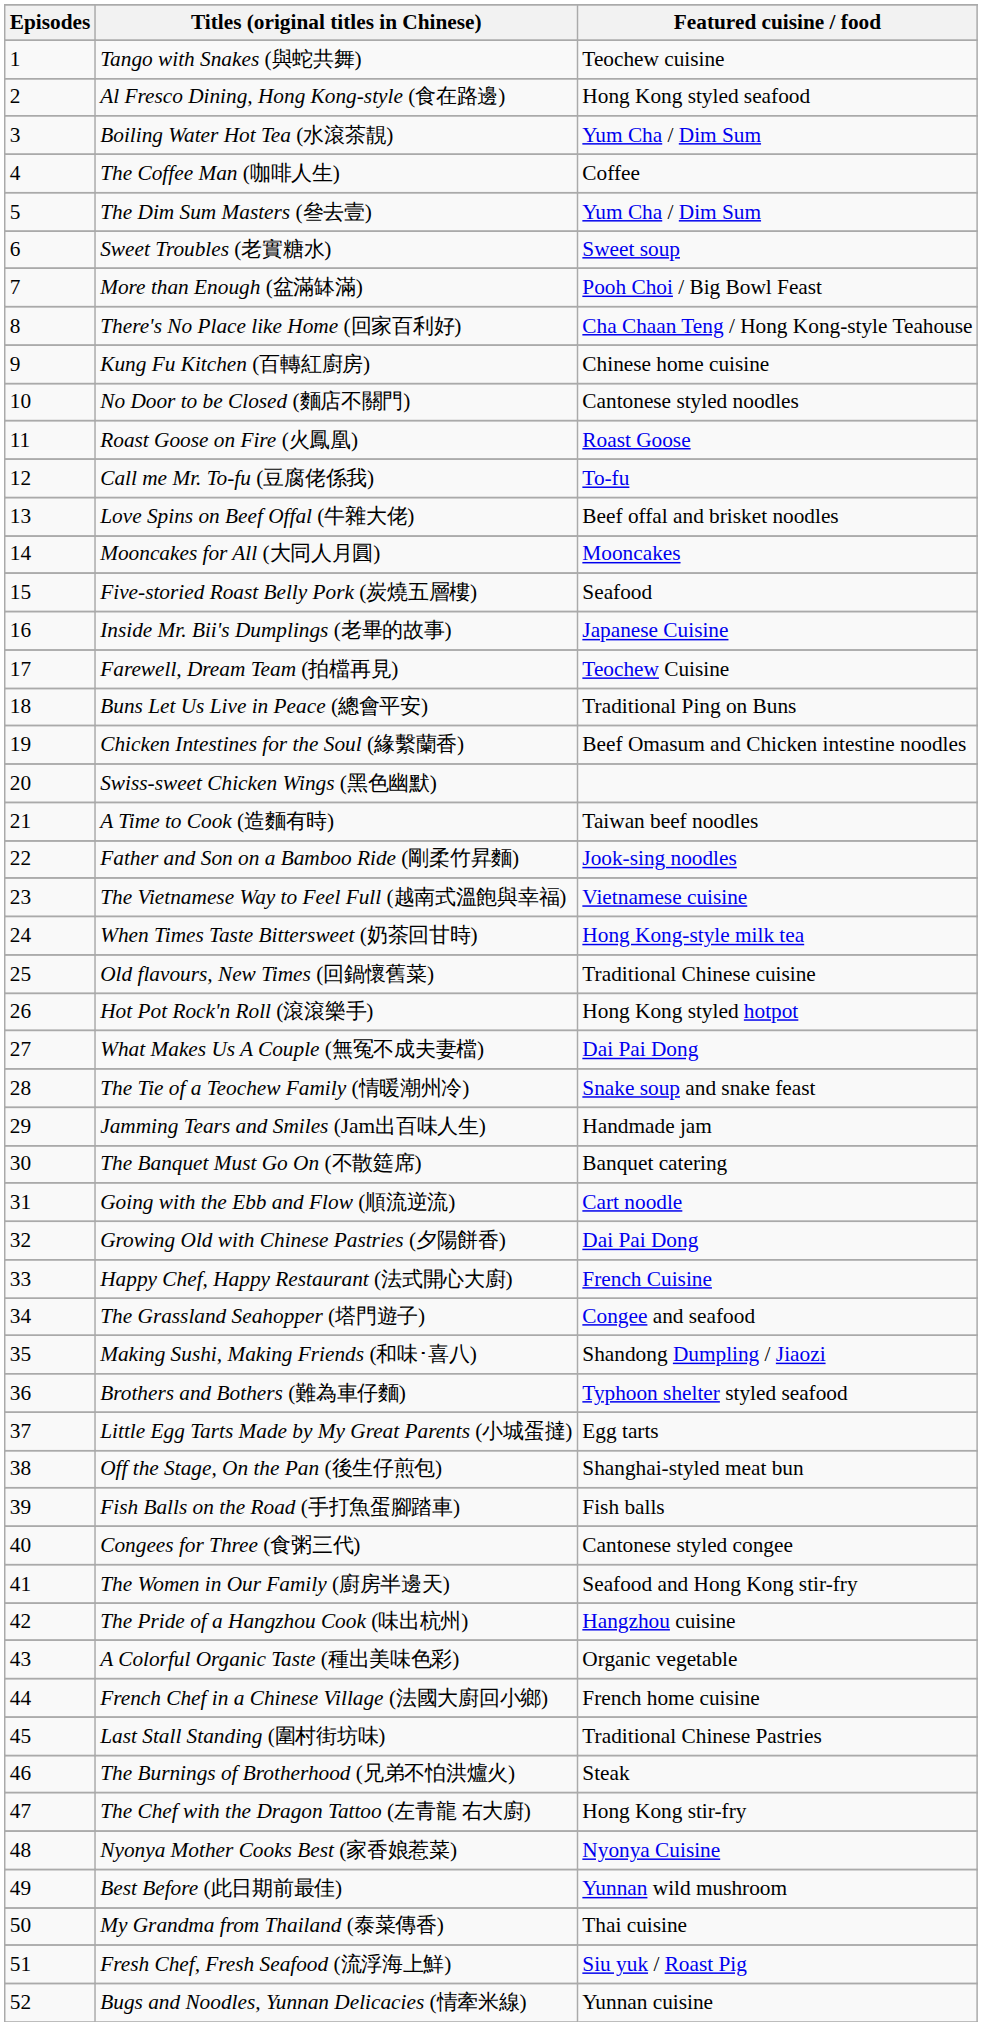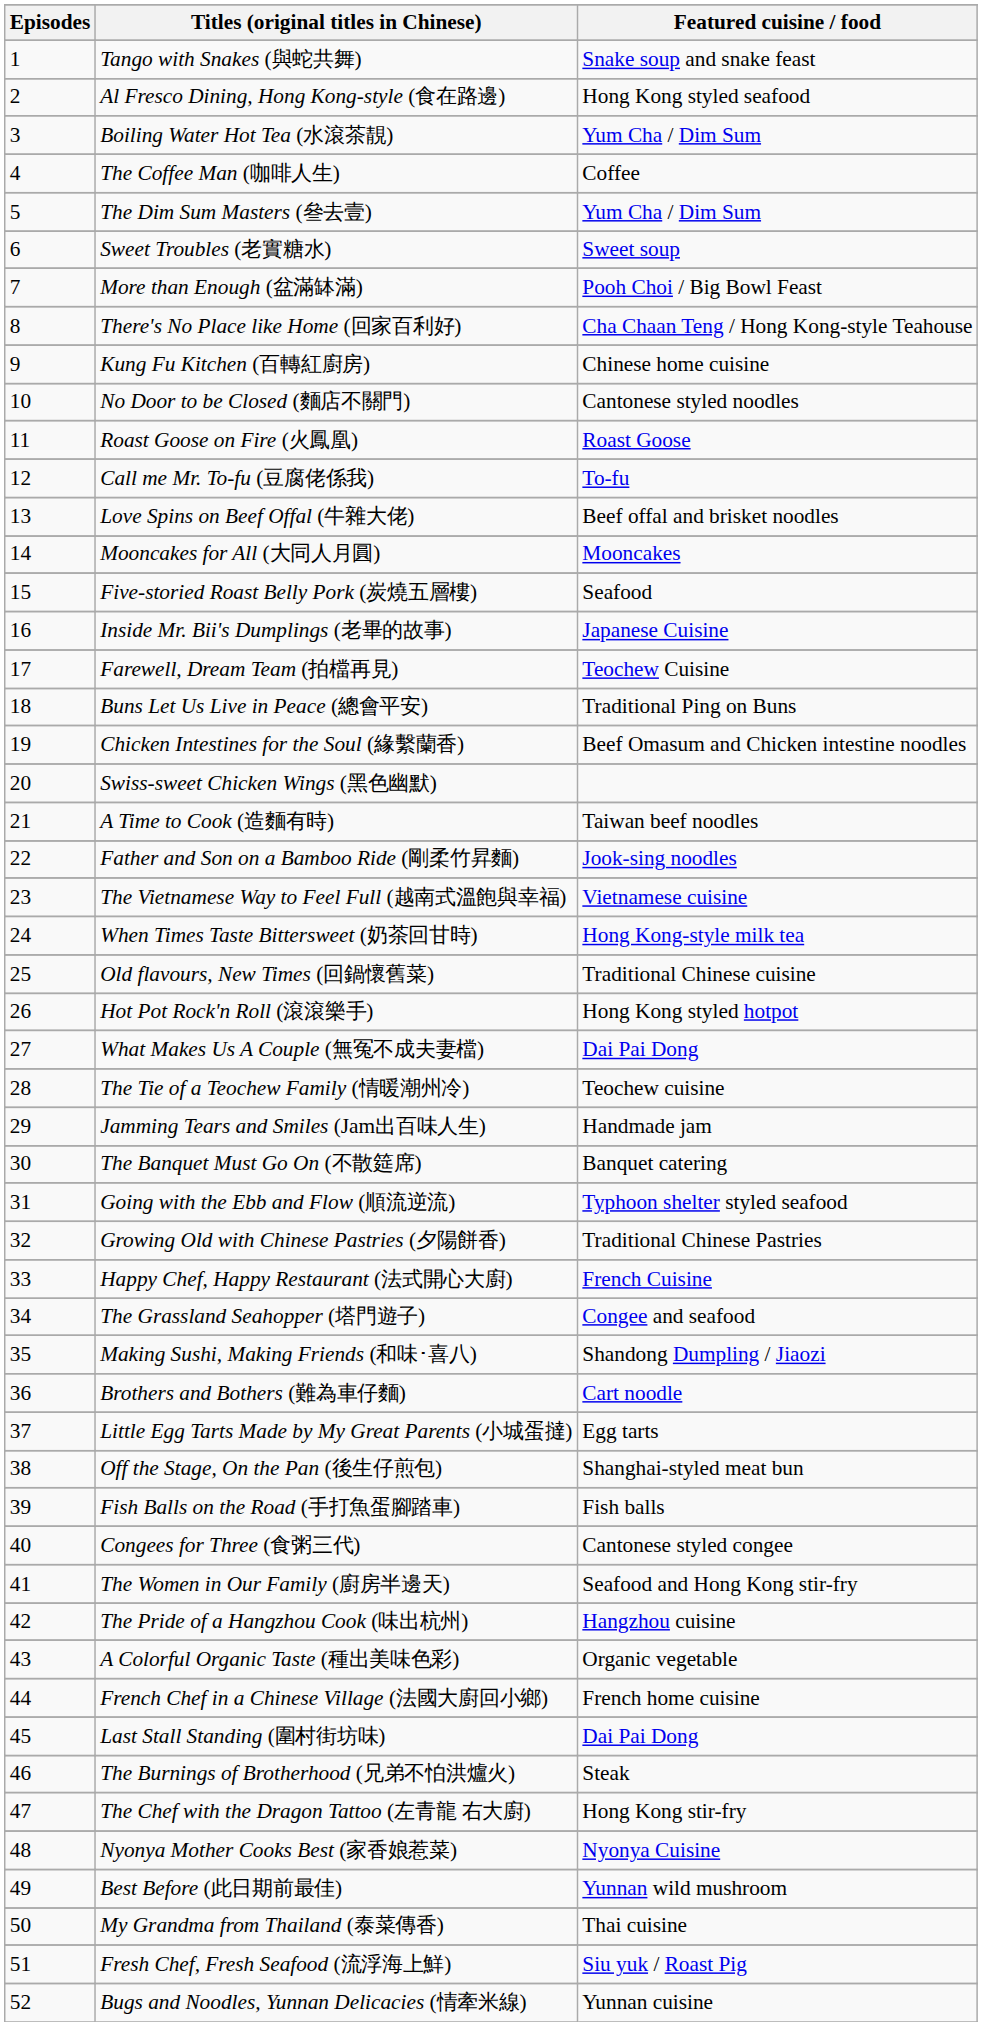(653, 58) Teochew cuisine -> (699, 58) Snake soup and snake feast
(699, 1087) Snake soup and snake feast -> (653, 1087) Teochew cuisine
(632, 1202) Cart noodle -> (715, 1202) Typhoon shelter styled seafood
(640, 1240) Dai Pai Dong -> (702, 1240) Traditional Chinese Pastries
(715, 1392) Typhoon shelter styled seafood -> (632, 1392) Cart noodle
(702, 1735) Traditional Chinese Pastries -> (640, 1735) Dai Pai Dong
